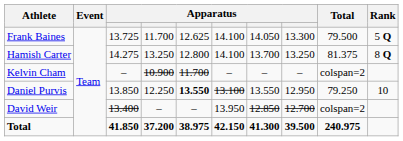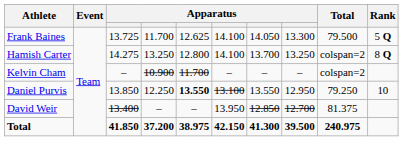(342, 54) 81.375 -> (342, 54) colspan=2
(342, 109) colspan=2 -> (342, 109) 81.375
